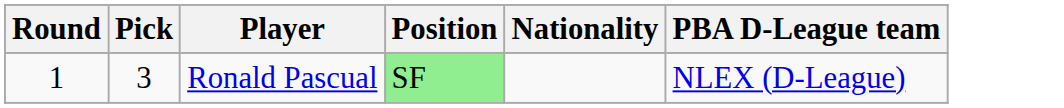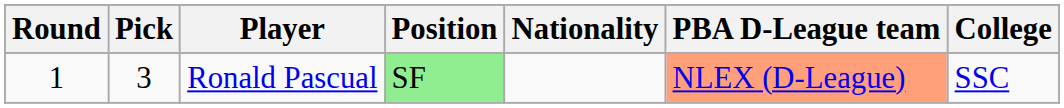+ column: (1003, 28)
(789, 77) no background -> (789, 77) lightsalmon background
